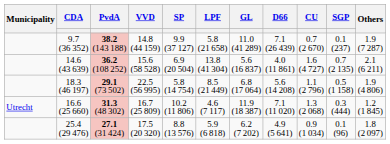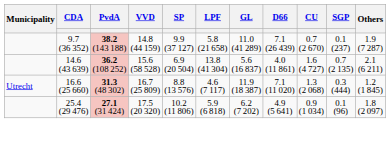- row: (74, 86)
(179, 107) 10.2 (11 806) -> (179, 86) 8.8 (13 576)
(179, 129) 8.8 (13 576) -> (179, 107) 10.2 (11 806)
